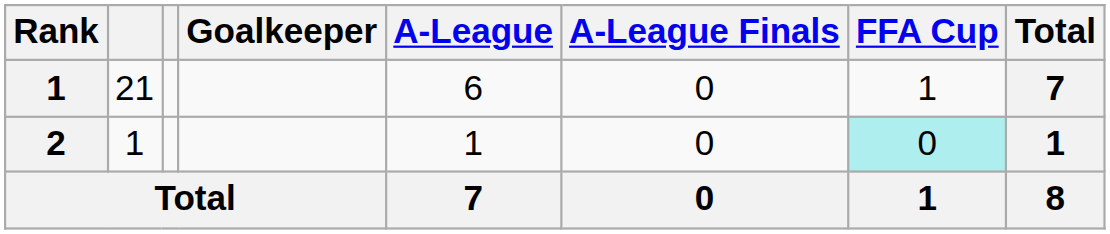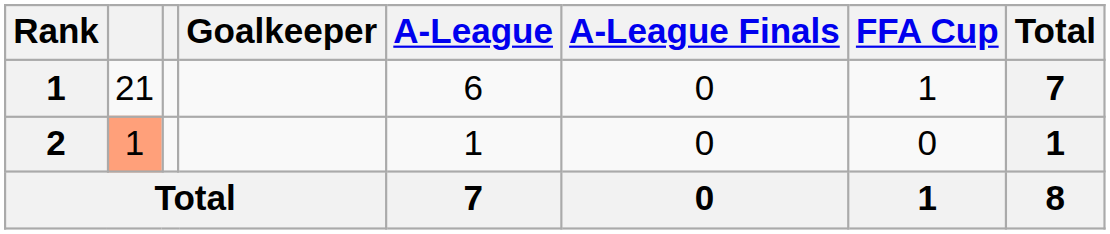(134, 143) no background -> (134, 143) lightsalmon background
(927, 143) paleturquoise background -> (927, 143) no background
